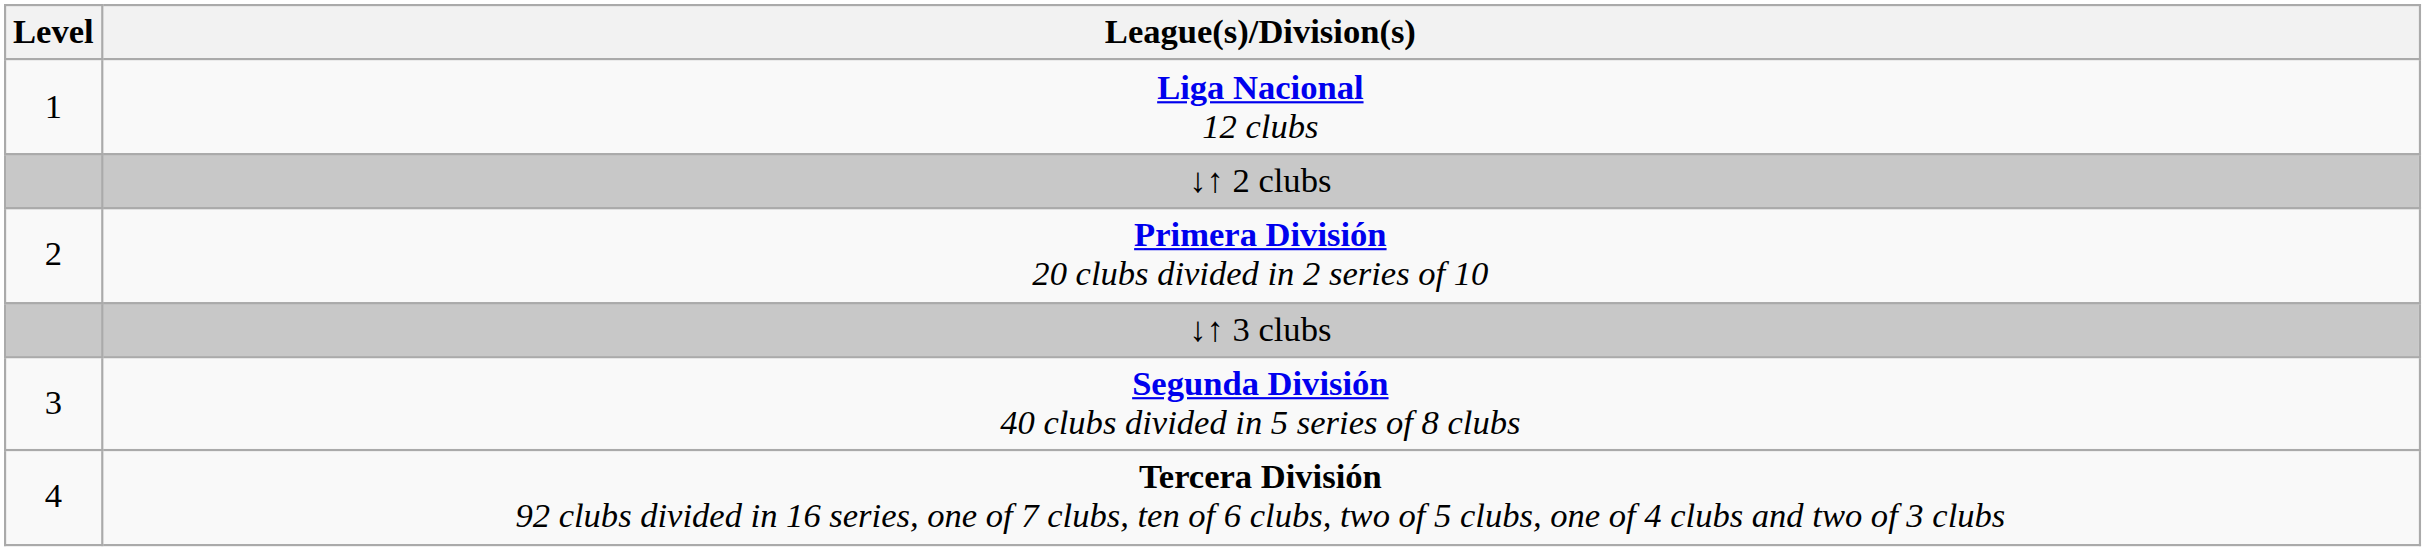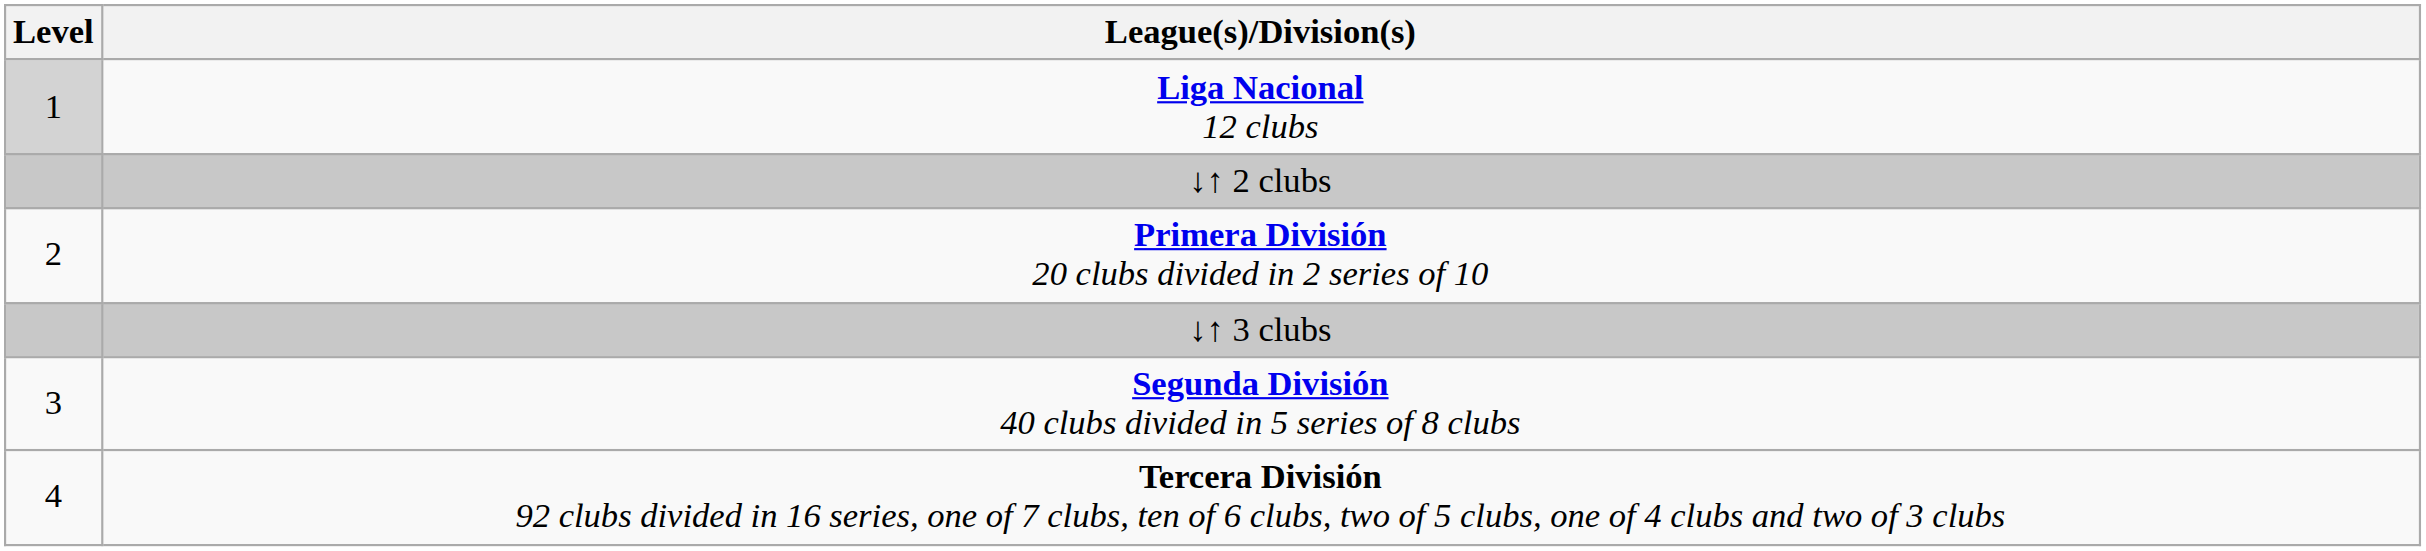(53, 106) no background -> (53, 106) lightgrey background
